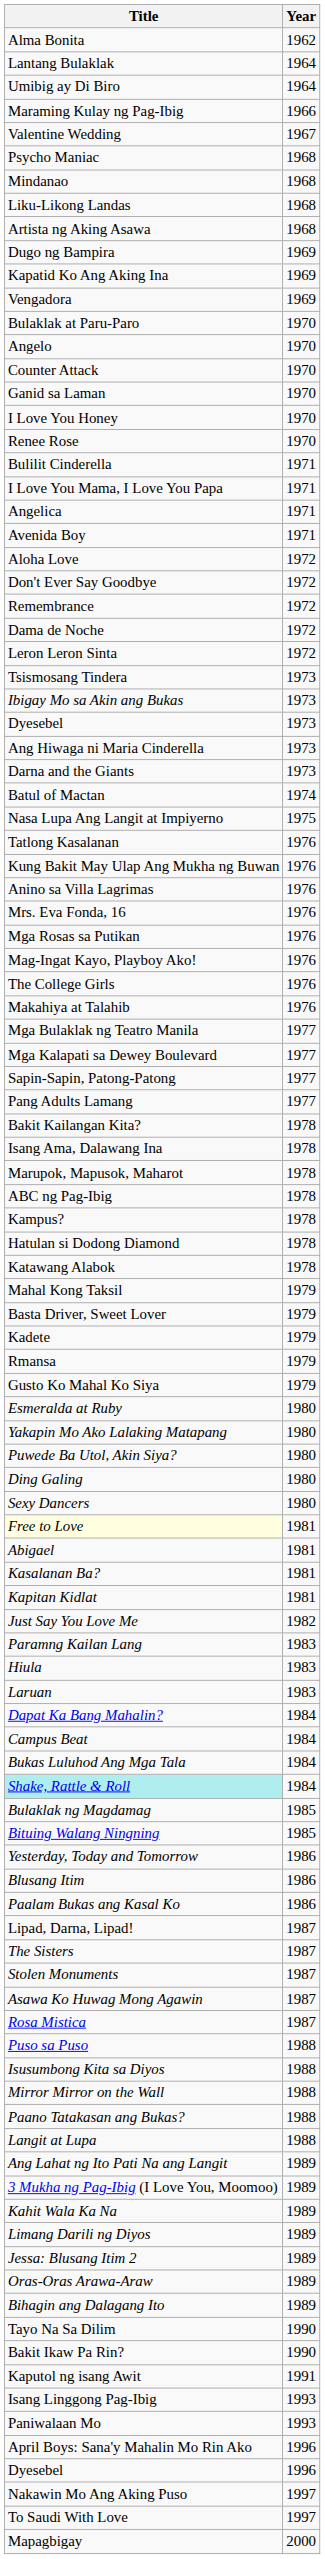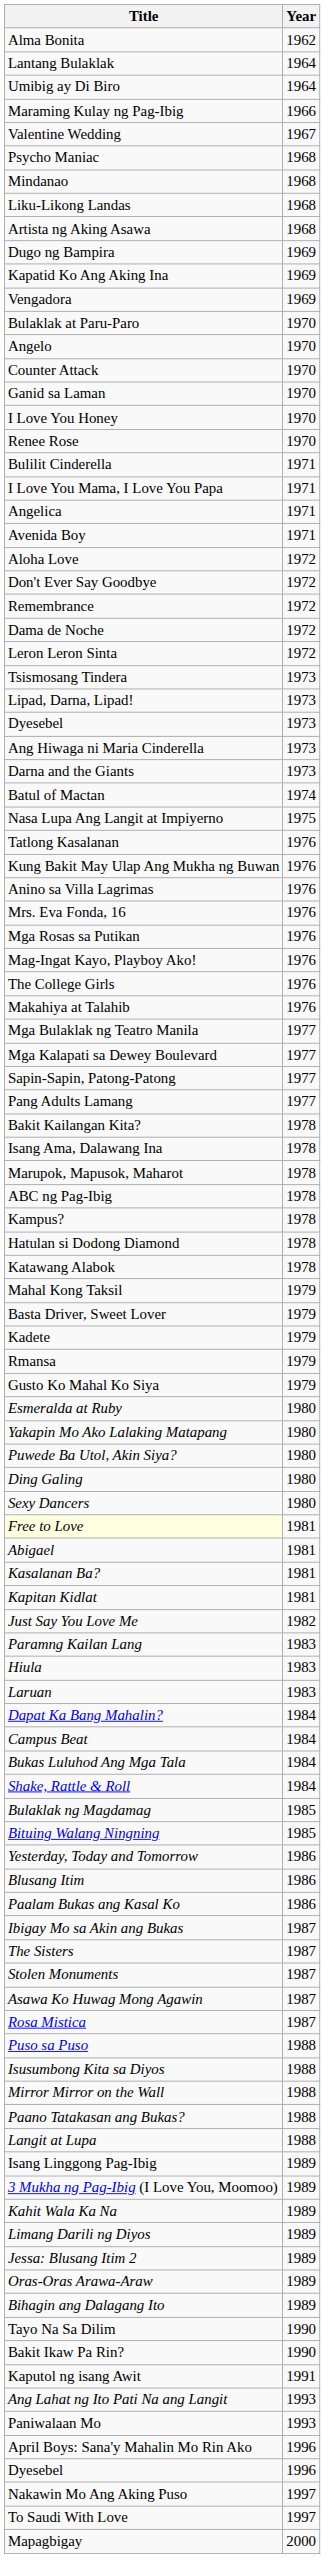(96, 700) Ibigay Mo sa Akin ang Bukas -> (71, 700) Lipad, Darna, Lipad!
(69, 1786) paleturquoise background -> (69, 1786) no background
(71, 1927) Lipad, Darna, Lipad! -> (96, 1927) Ibigay Mo sa Akin ang Bukas
(118, 2163) Ang Lahat ng Ito Pati Na ang Langit -> (82, 2163) Isang Linggong Pag-Ibig
(82, 2399) Isang Linggong Pag-Ibig -> (118, 2399) Ang Lahat ng Ito Pati Na ang Langit
